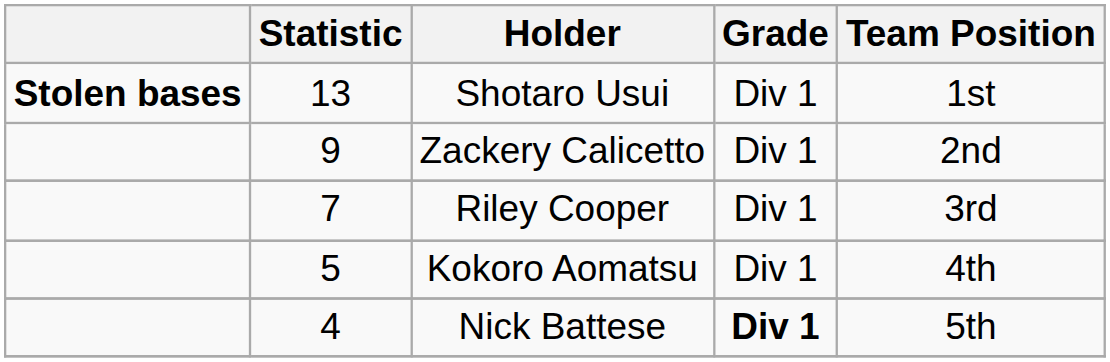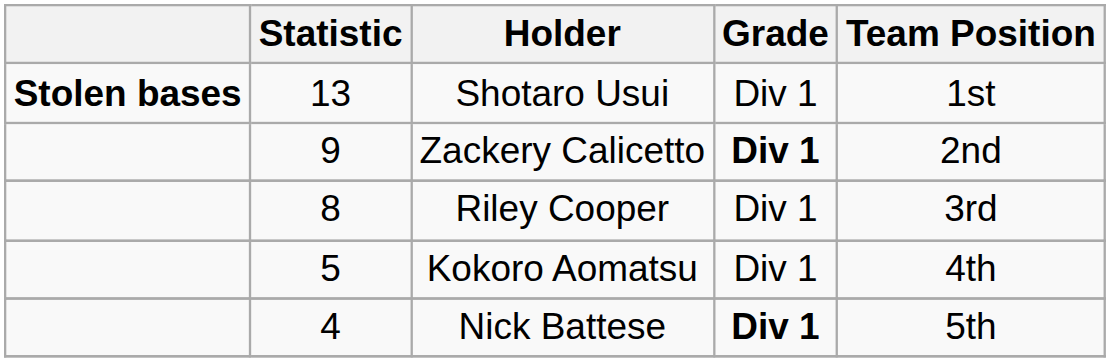(775, 151) normal -> (776, 151) bold
(331, 209) 7 -> (331, 209) 8
